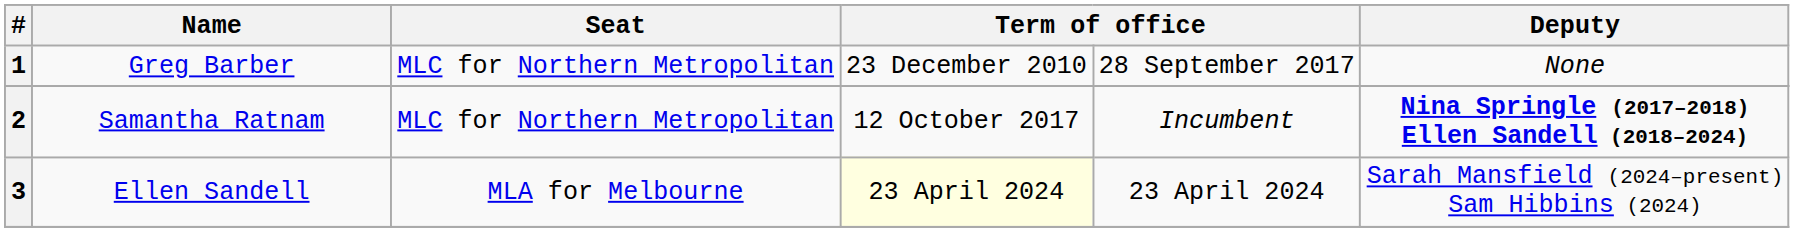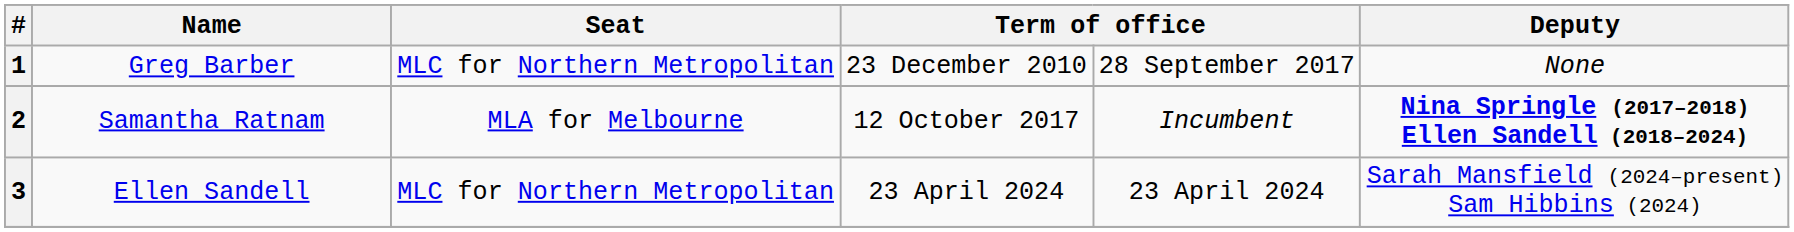(616, 122) MLC for Northern Metropolitan -> (616, 122) MLA for Melbourne
(616, 192) MLA for Melbourne -> (616, 192) MLC for Northern Metropolitan
(966, 192) lightyellow background -> (966, 192) no background
